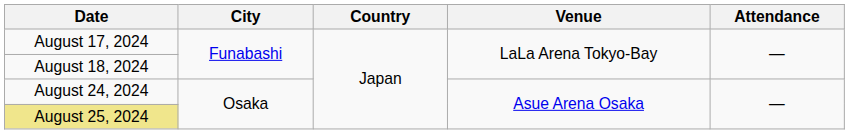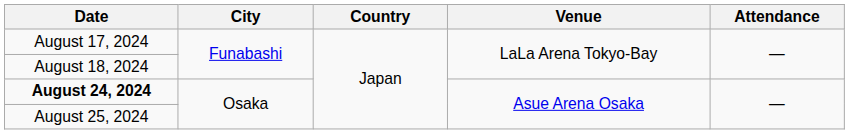(91, 91) normal -> (91, 91) bold
(91, 116) khaki background -> (91, 116) no background
